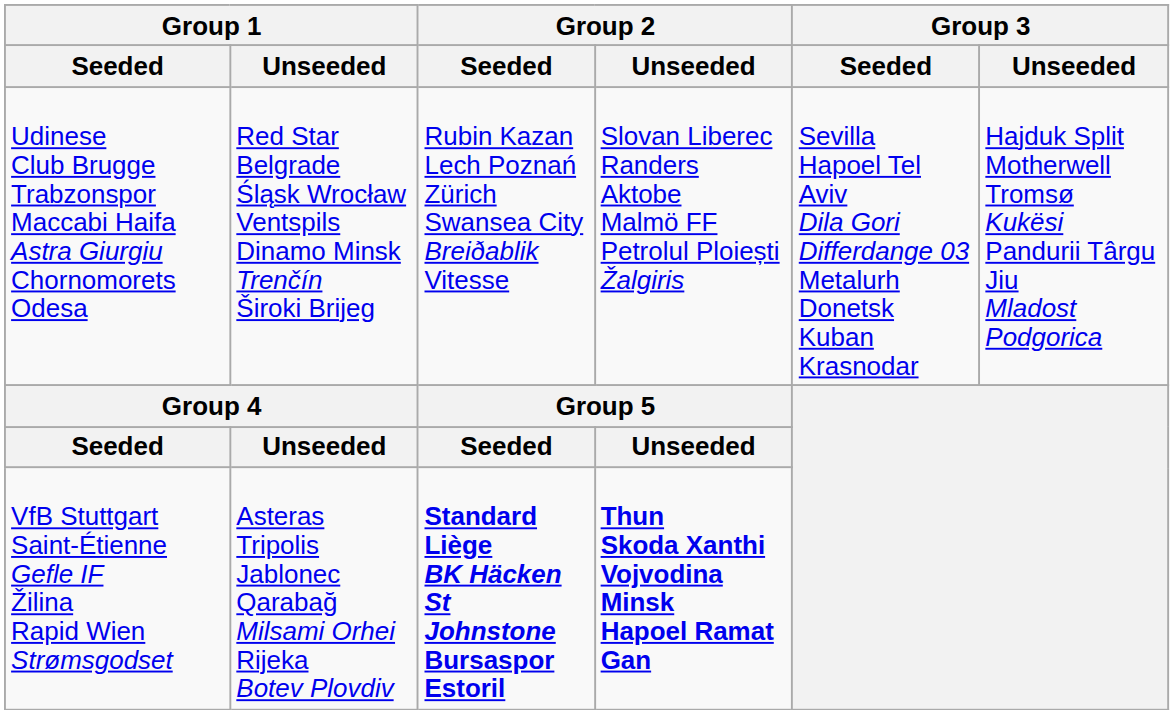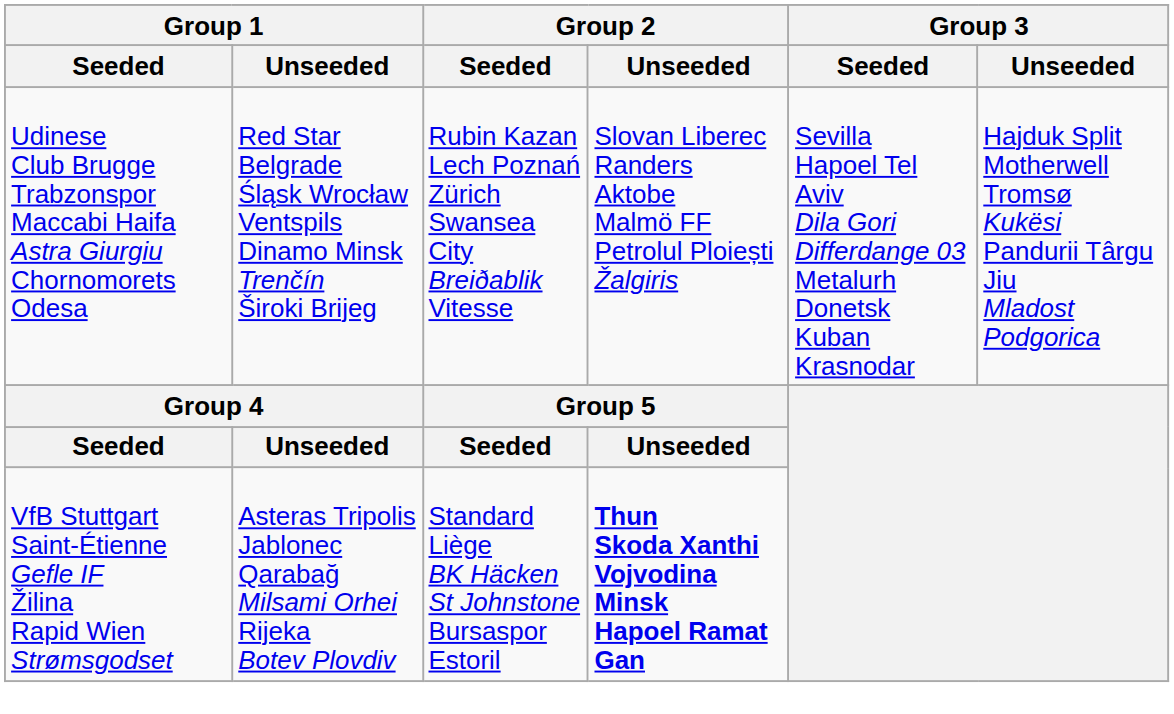(493, 602) bold -> (504, 588) normal
